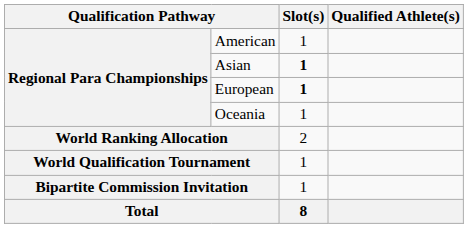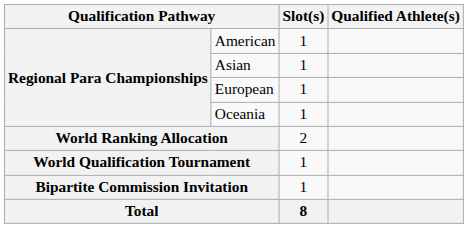(303, 65) bold -> (303, 65) normal
(303, 89) bold -> (303, 89) normal
